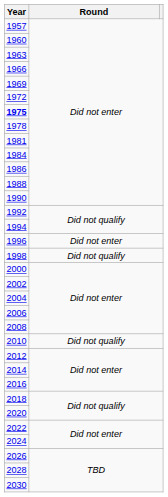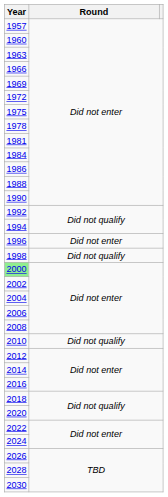(17, 112) bold -> (17, 112) normal
(17, 270) no background -> (17, 270) lightgreen background
